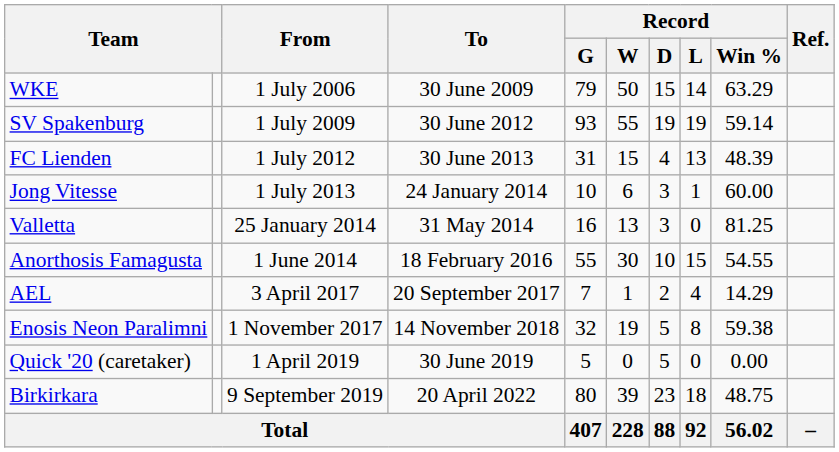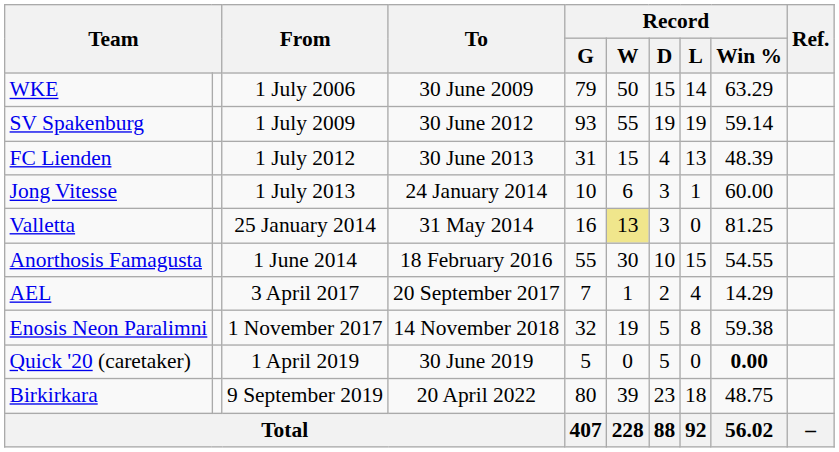(628, 225) no background -> (628, 225) khaki background
(749, 361) normal -> (749, 361) bold
